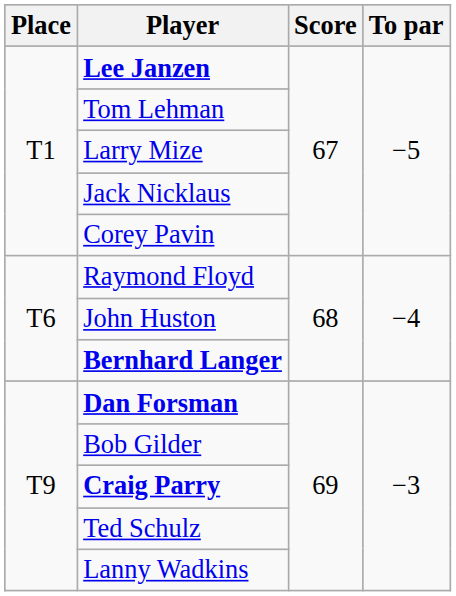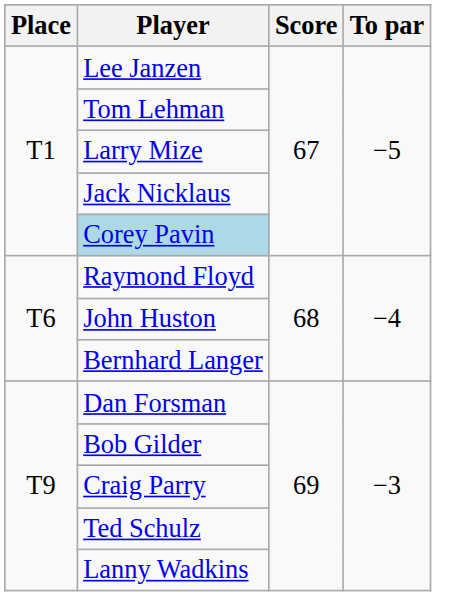(147, 67) bold -> (142, 67) normal
(149, 234) no background -> (149, 234) lightblue background
(183, 360) bold -> (173, 360) normal
(161, 402) bold -> (155, 402) normal
(152, 485) bold -> (144, 485) normal
